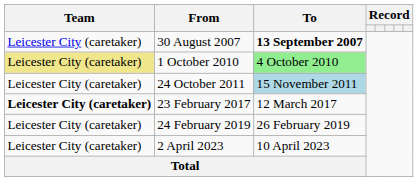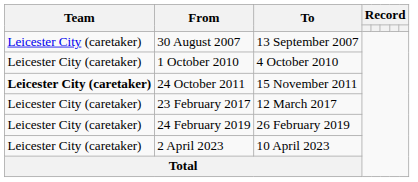(310, 41) bold -> (308, 41) normal
(74, 62) khaki background -> (74, 62) no background
(297, 62) lightgreen background -> (297, 62) no background
(74, 83) normal -> (79, 83) bold
(307, 83) lightblue background -> (307, 83) no background
(79, 104) bold -> (74, 104) normal
